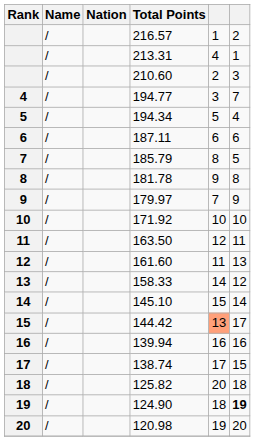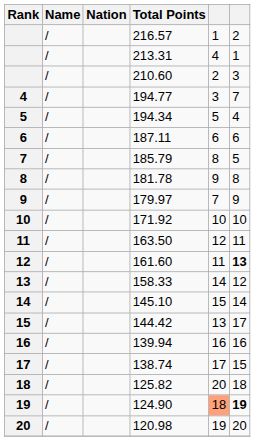(239, 261) normal -> (239, 261) bold
(219, 323) lightsalmon background -> (219, 323) no background
(219, 405) no background -> (219, 405) lightsalmon background
